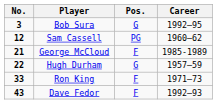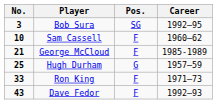(136, 25) G -> (136, 25) SG
(19, 38) 12 -> (19, 38) 10
(136, 38) PG -> (136, 38) F
(19, 65) 22 -> (19, 65) 25
